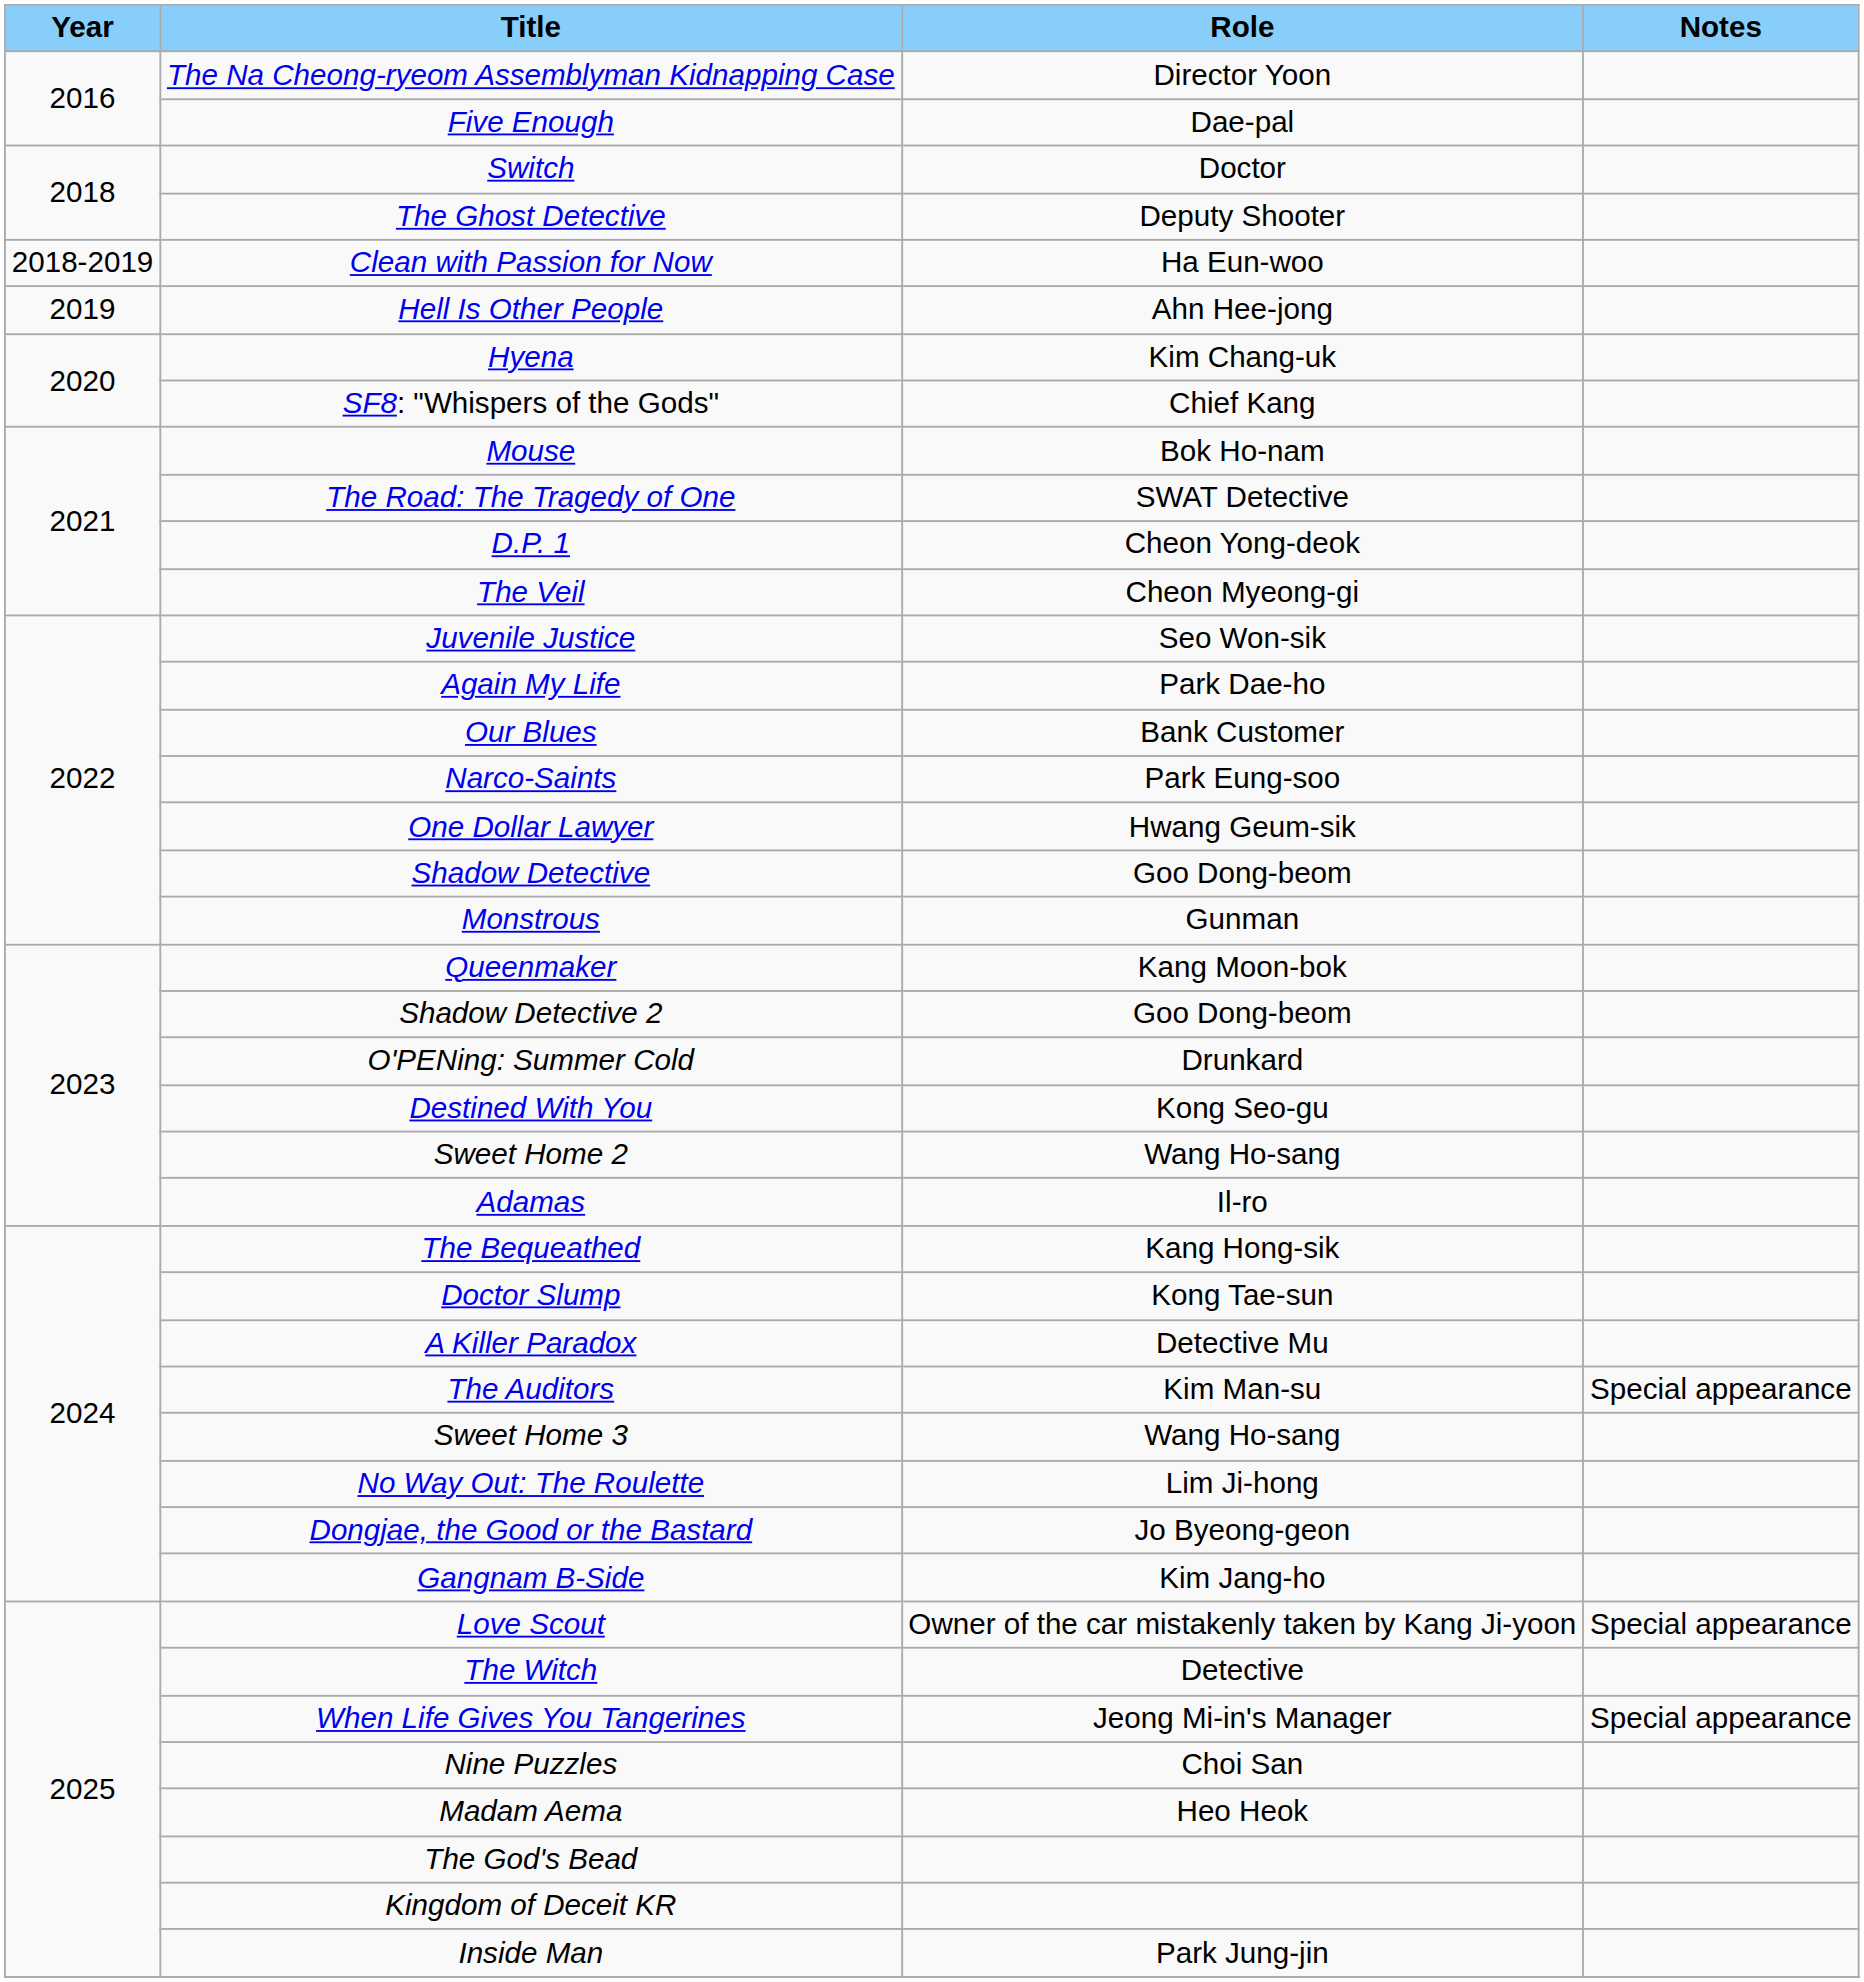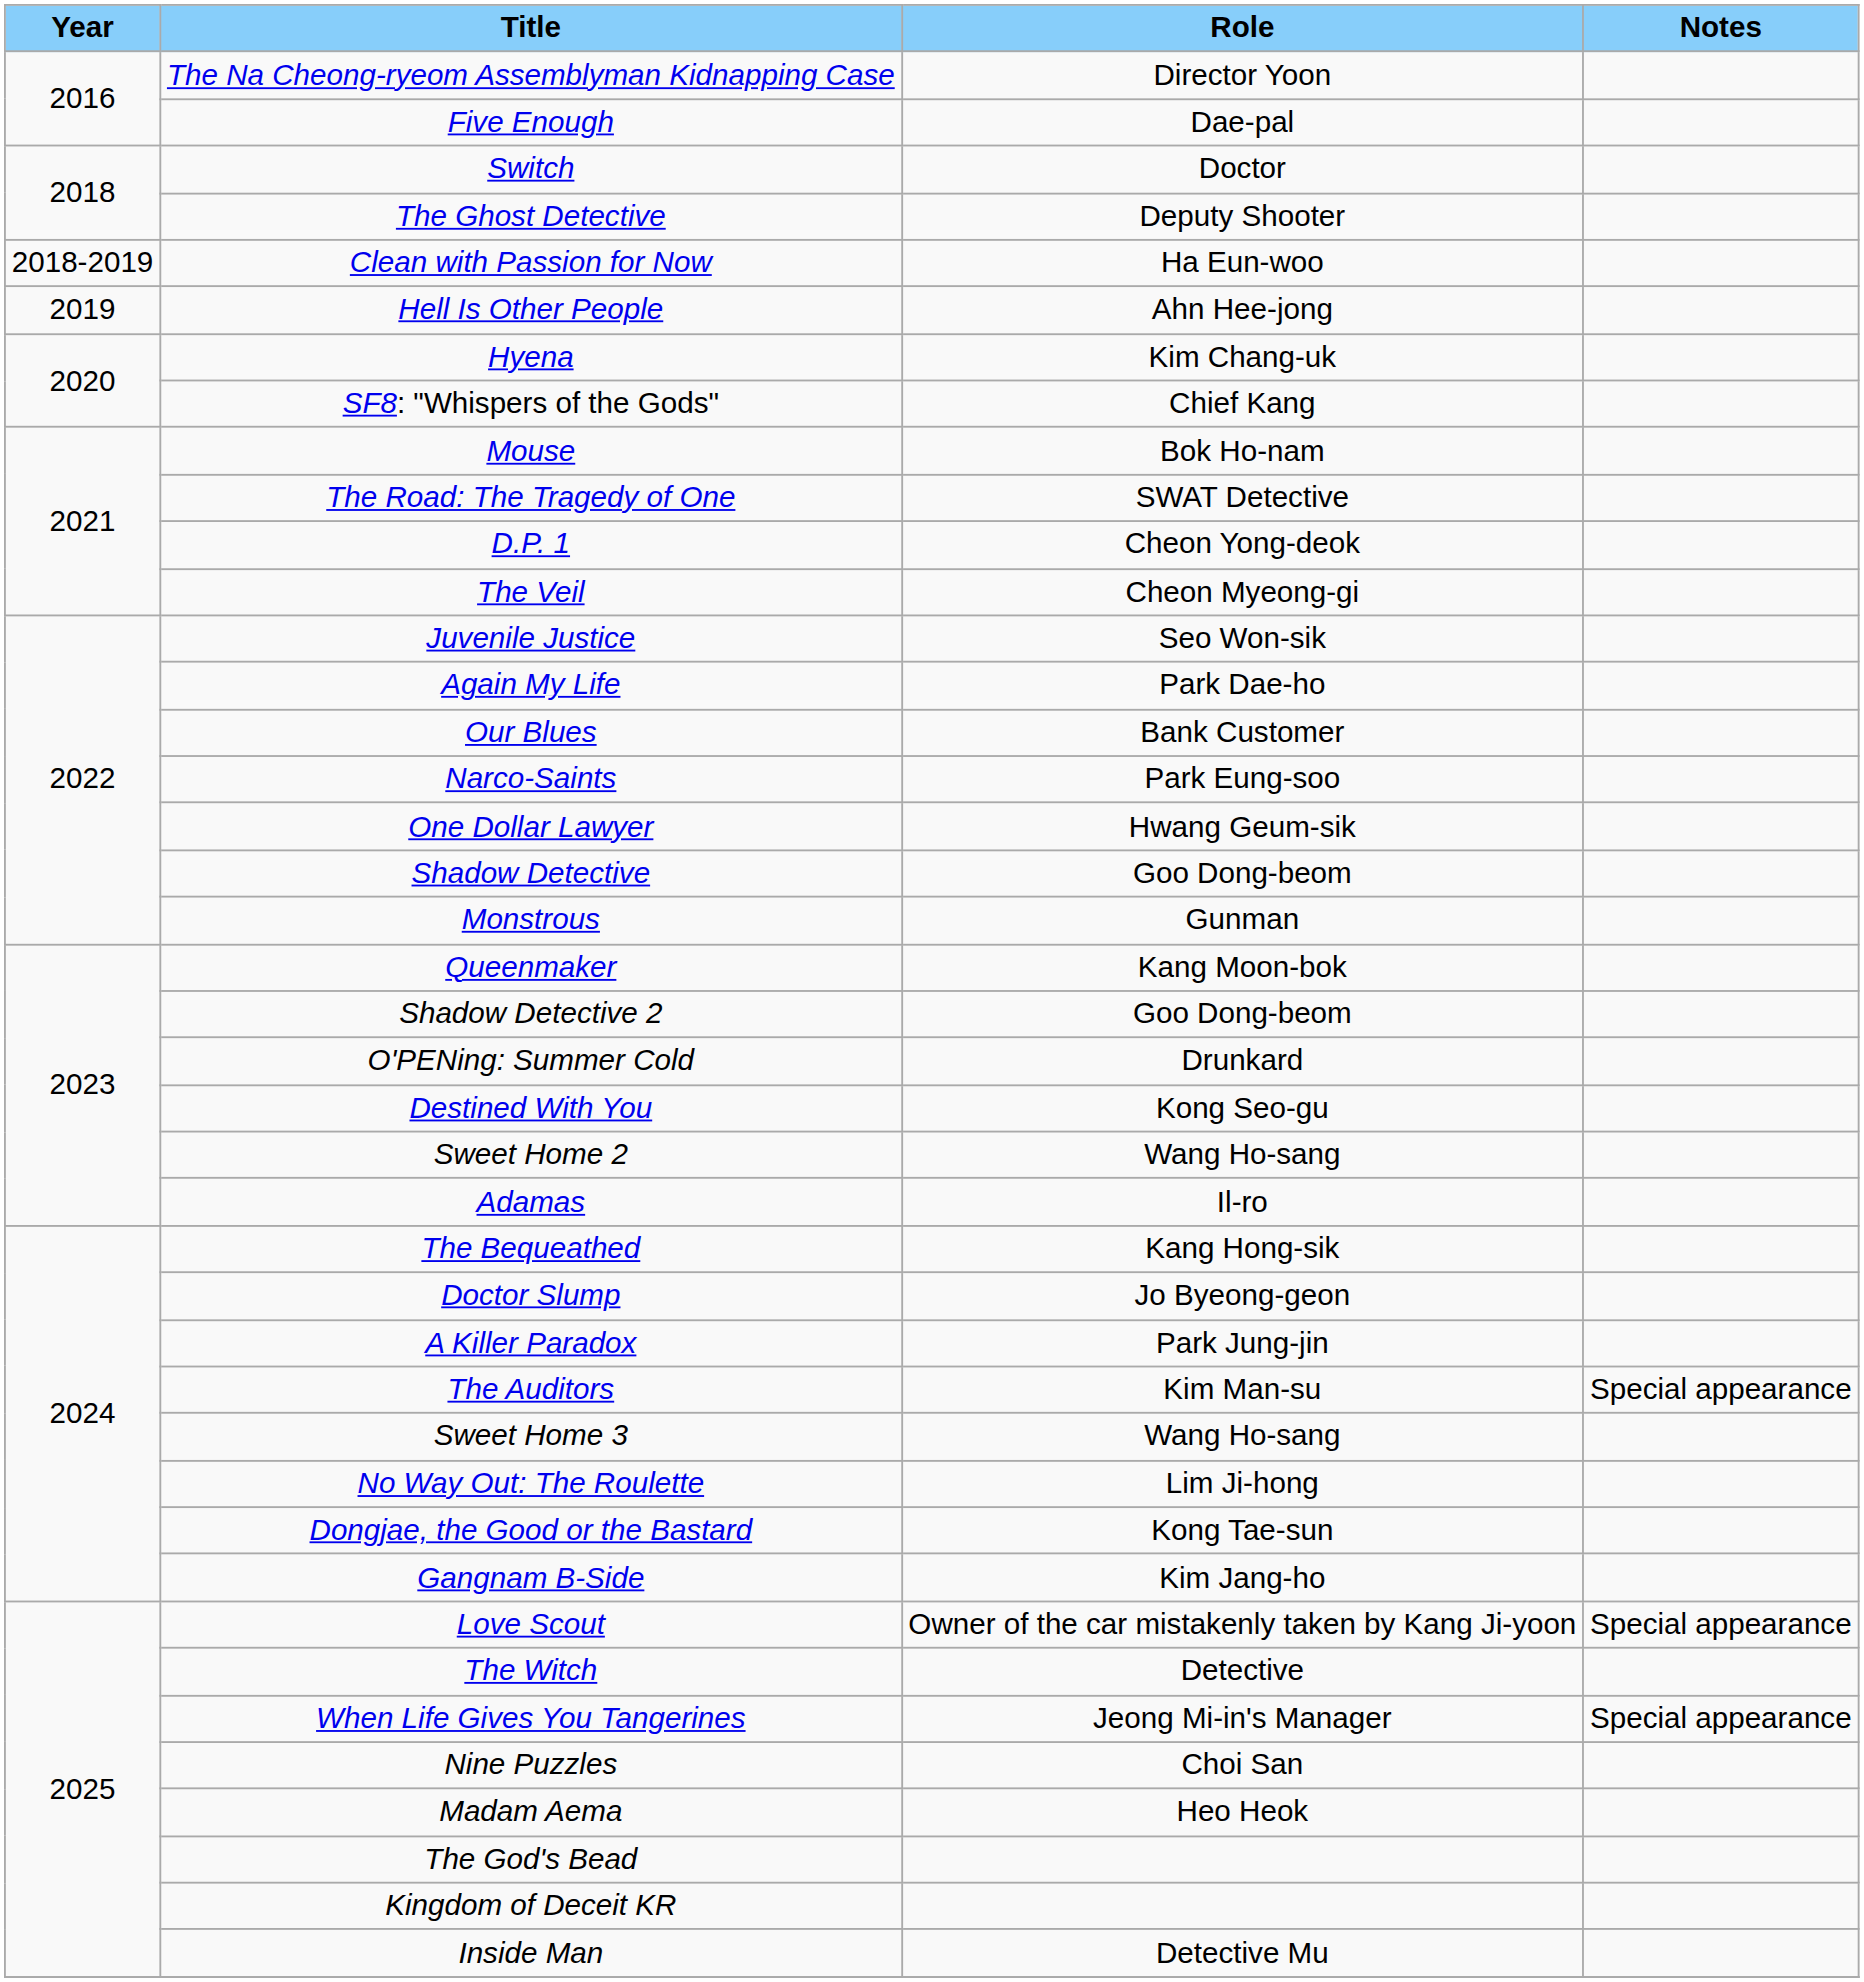(1242, 1295) Kong Tae-sun -> (1242, 1295) Jo Byeong-geon
(1242, 1342) Detective Mu -> (1242, 1342) Park Jung-jin
(1242, 1530) Jo Byeong-geon -> (1242, 1530) Kong Tae-sun
(1242, 1952) Park Jung-jin -> (1242, 1952) Detective Mu
